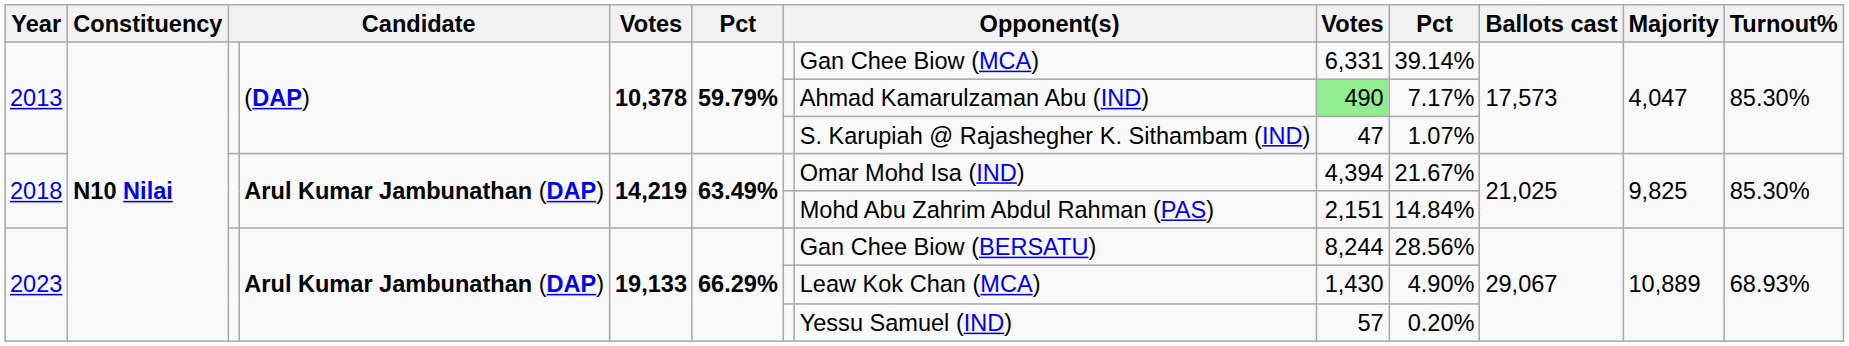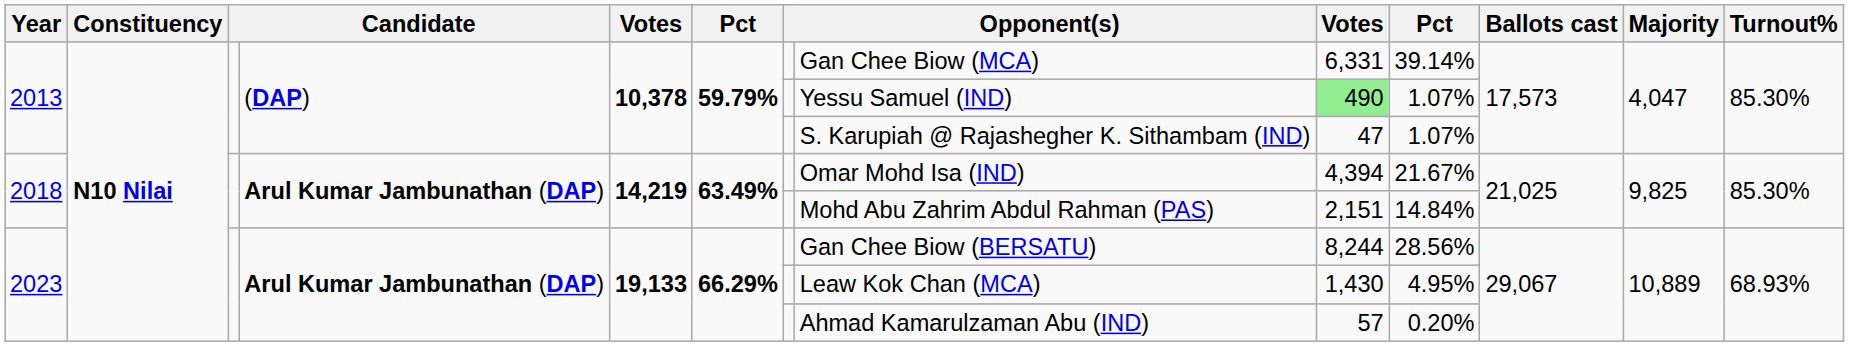(974, 98) Ahmad Kamarulzaman Abu (IND) -> (906, 98) Yessu Samuel (IND)
(1441, 98) 7.17% -> (1441, 98) 1.07%
(1441, 285) 4.90% -> (1441, 285) 4.95%
(906, 322) Yessu Samuel (IND) -> (974, 322) Ahmad Kamarulzaman Abu (IND)
